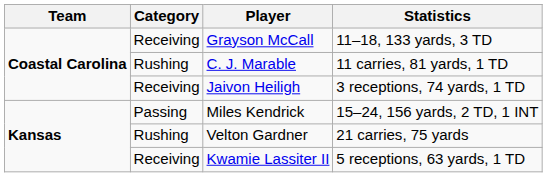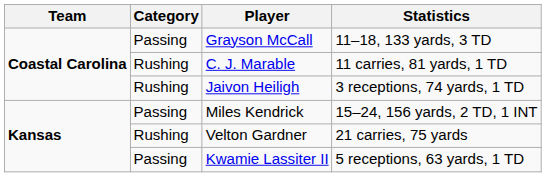(167, 40) Receiving -> (160, 40) Passing
(167, 88) Receiving -> (161, 88) Rushing
(167, 159) Receiving -> (160, 159) Passing
